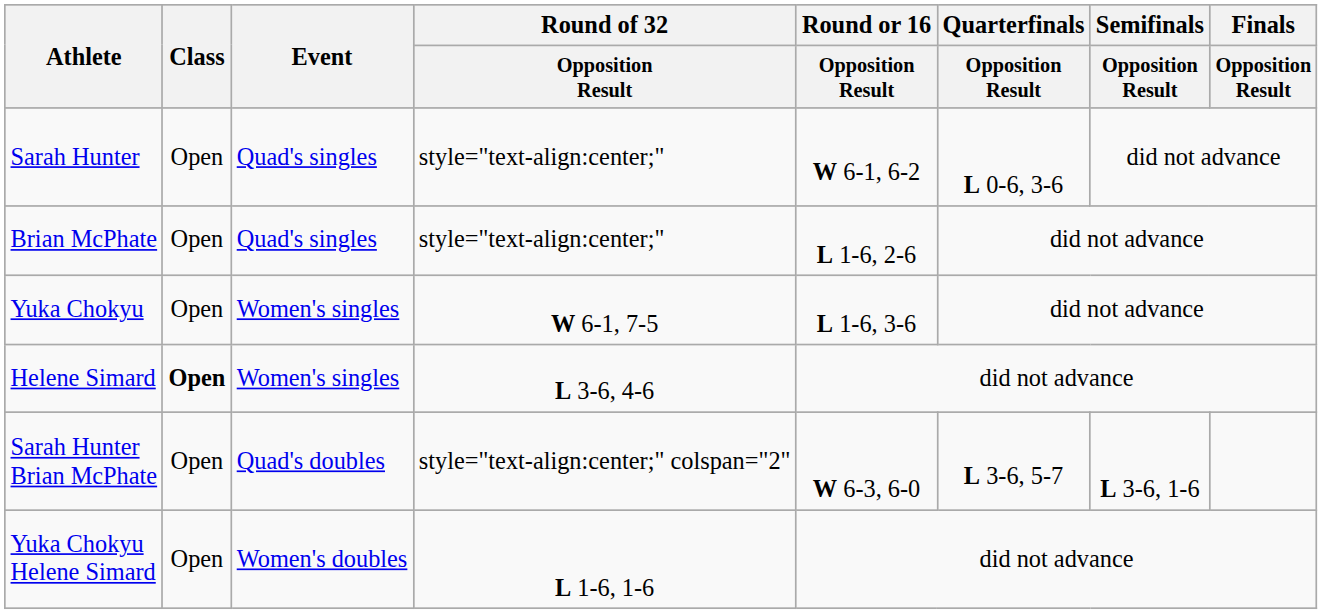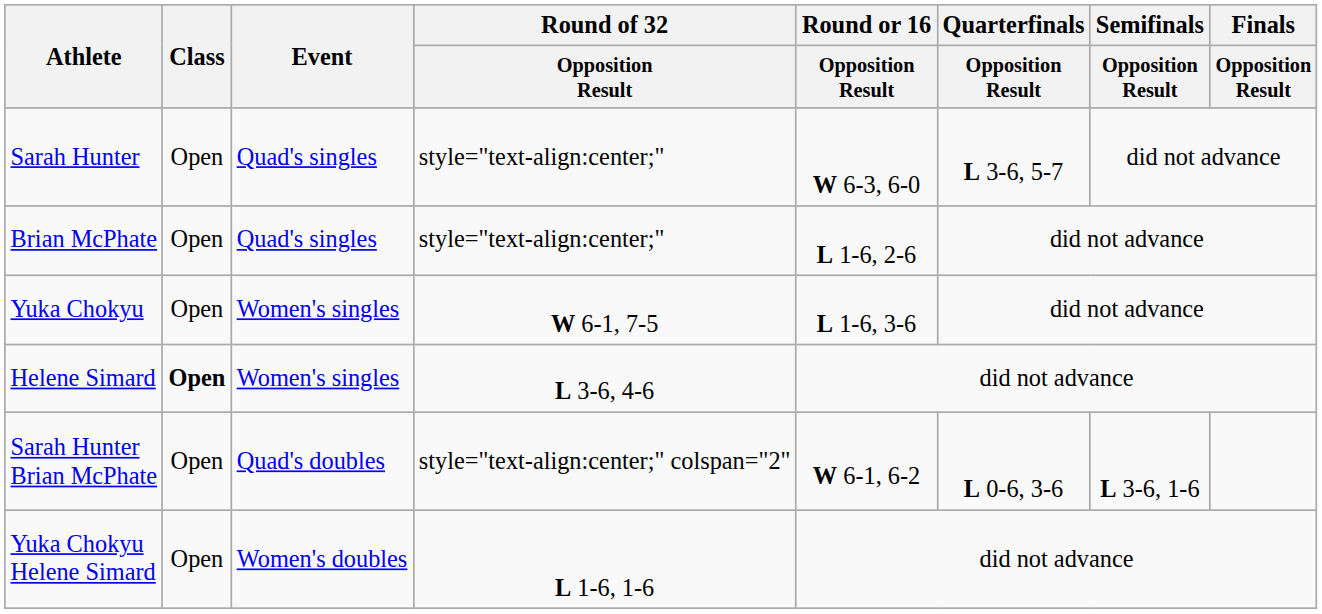(867, 171) W 6-1, 6-2 -> (867, 186) W 6-3, 6-0
(1014, 186) L 0-6, 3-6 -> (1014, 171) L 3-6, 5-7
(867, 490) W 6-3, 6-0 -> (867, 475) W 6-1, 6-2
(1014, 475) L 3-6, 5-7 -> (1014, 490) L 0-6, 3-6
